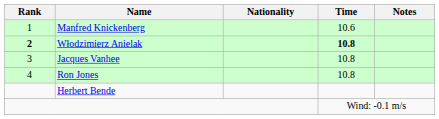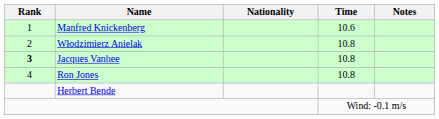(30, 43) bold -> (30, 43) normal
(346, 43) bold -> (346, 43) normal
(30, 59) normal -> (30, 59) bold
